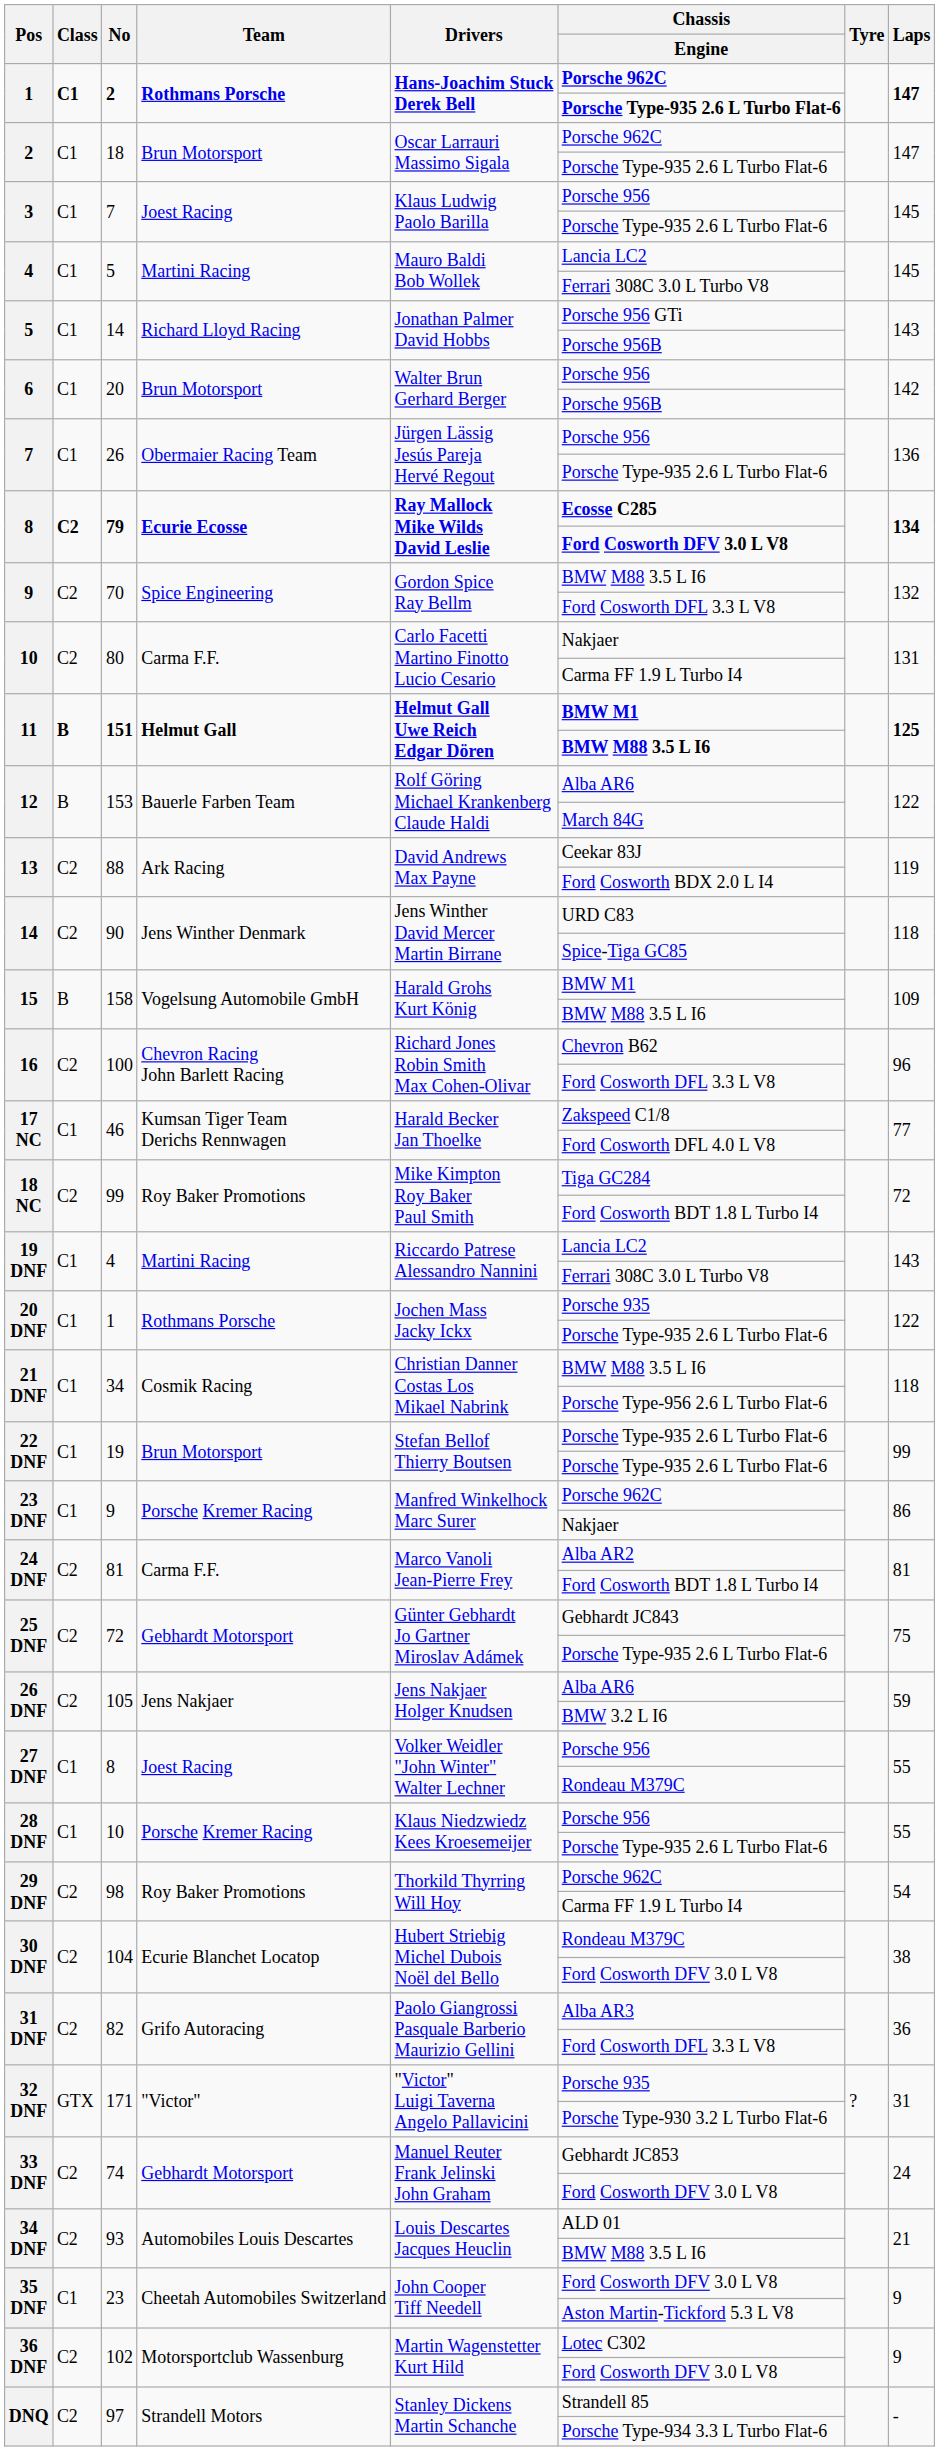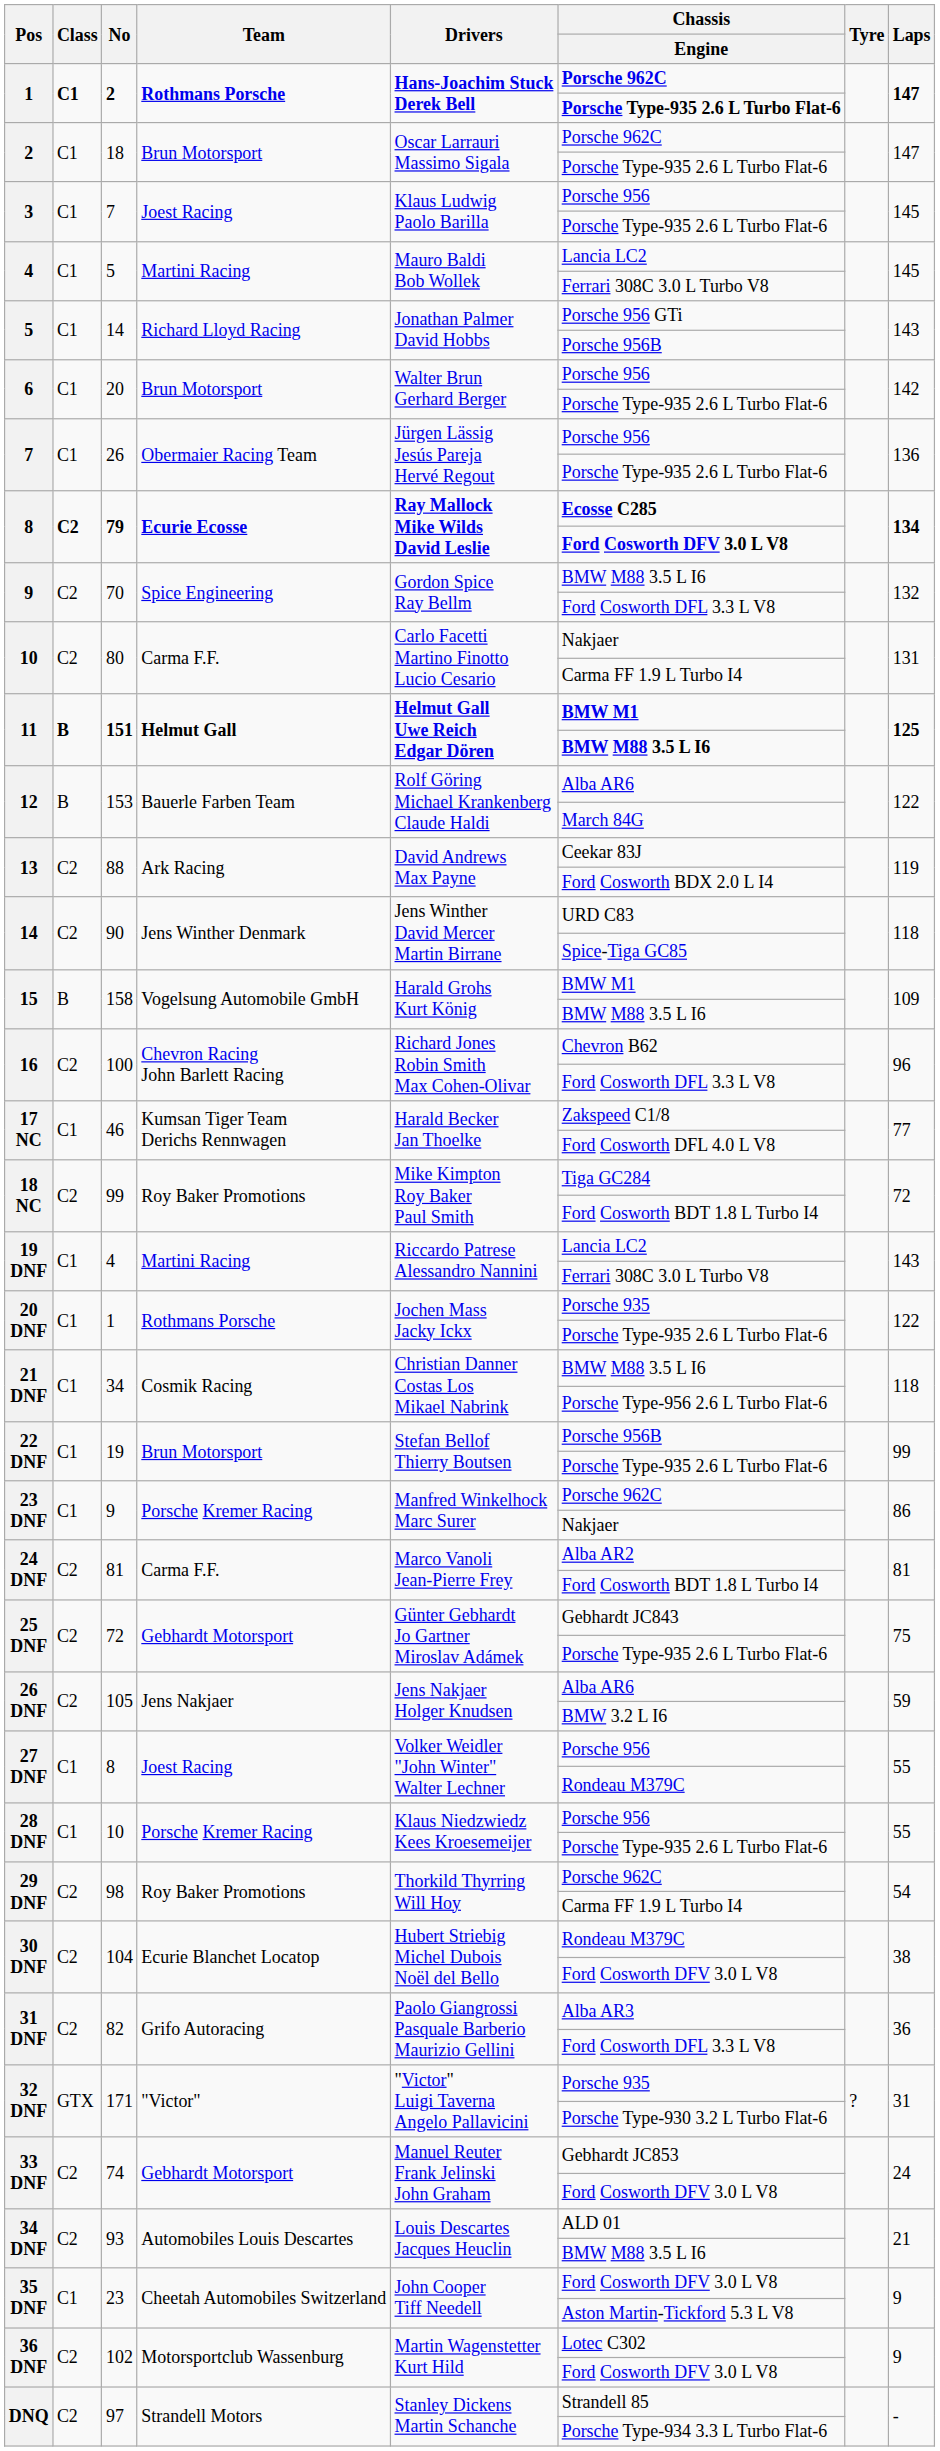(612, 403) Porsche 956B -> (694, 403) Porsche Type-935 2.6 L Turbo Flat-6
(694, 1436) Porsche Type-935 2.6 L Turbo Flat-6 -> (612, 1436) Porsche 956B
